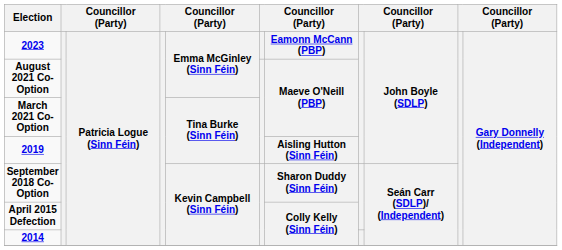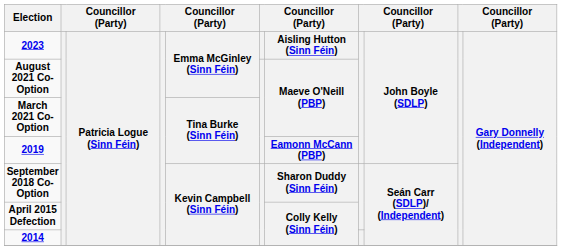(312, 45) Eamonn McCann (PBP) -> (312, 45) Aisling Hutton (Sinn Féin)
(312, 150) Aisling Hutton (Sinn Féin) -> (312, 150) Eamonn McCann (PBP)
